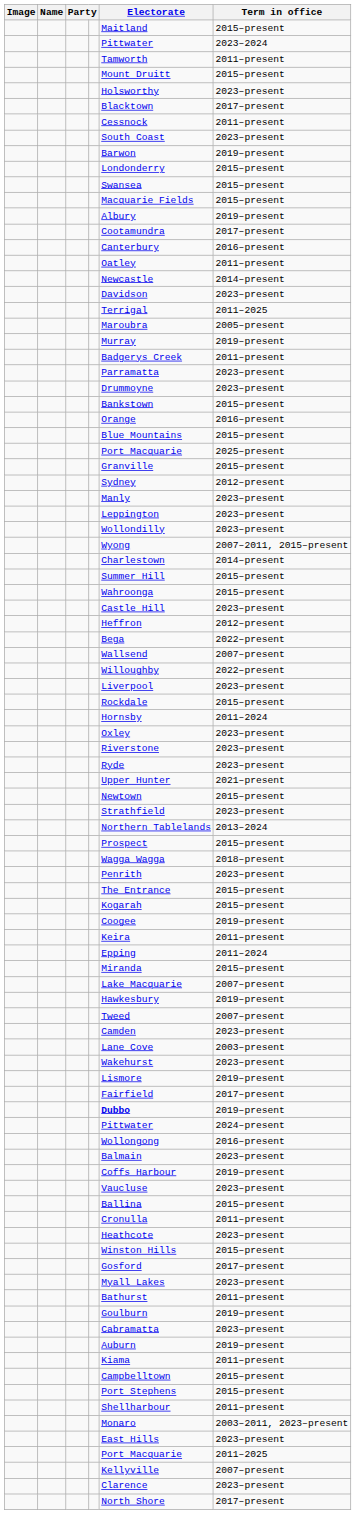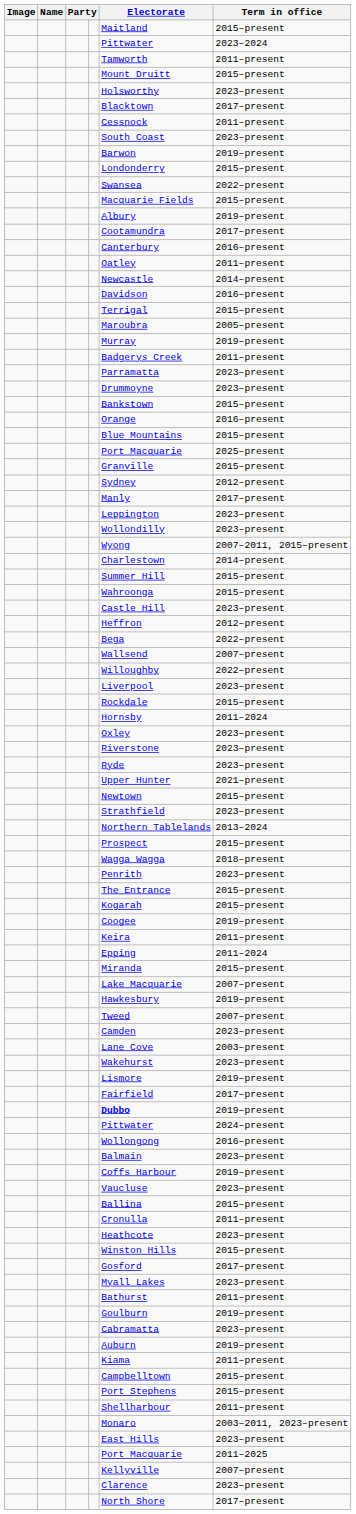(250, 185) 2015–present -> (250, 185) 2022–present
(250, 294) 2023–present -> (250, 294) 2016–present
(241, 310) 2011–2025 -> (250, 310) 2015–present
(250, 498) 2023–present -> (250, 498) 2017–present
